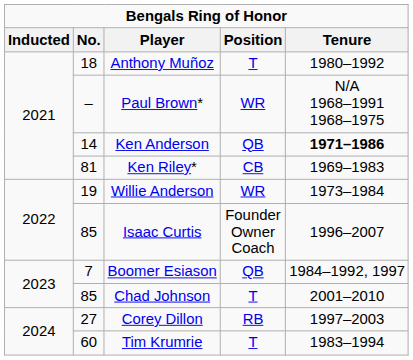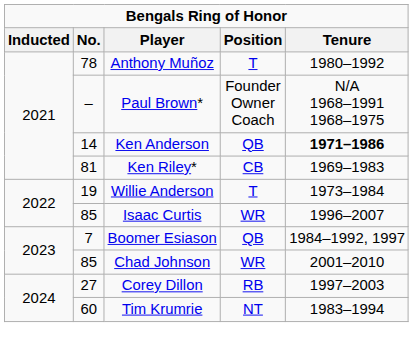(89, 63) 18 -> (89, 63) 78
(253, 103) WR -> (253, 103) Founder Owner Coach
(253, 191) WR -> (253, 191) T
(253, 231) Founder Owner Coach -> (253, 214) WR
(253, 295) T -> (253, 262) WR
(253, 342) T -> (253, 309) NT
